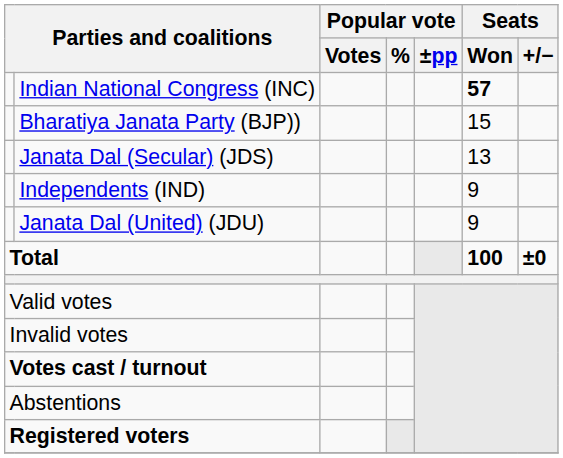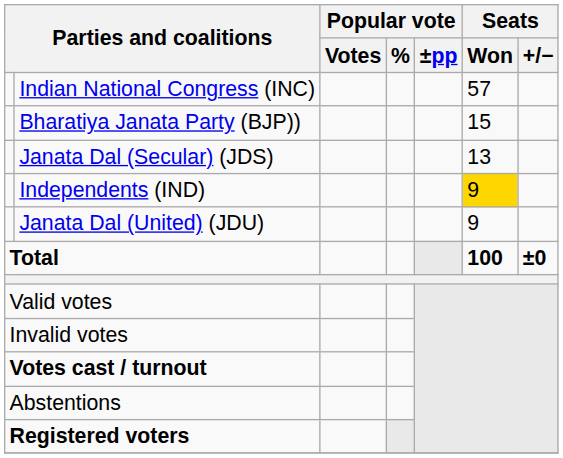(479, 88) bold -> (479, 88) normal
(473, 190) no background -> (473, 190) gold background
